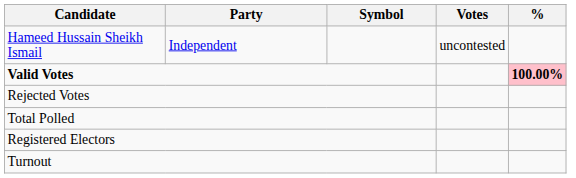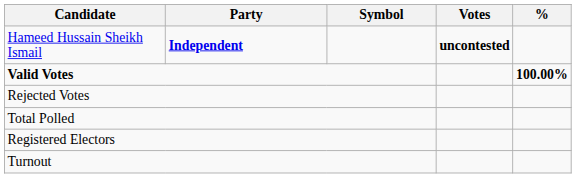(203, 44) normal -> (206, 44) bold
(472, 44) normal -> (475, 44) bold
(537, 74) pink background -> (542, 74) no background
